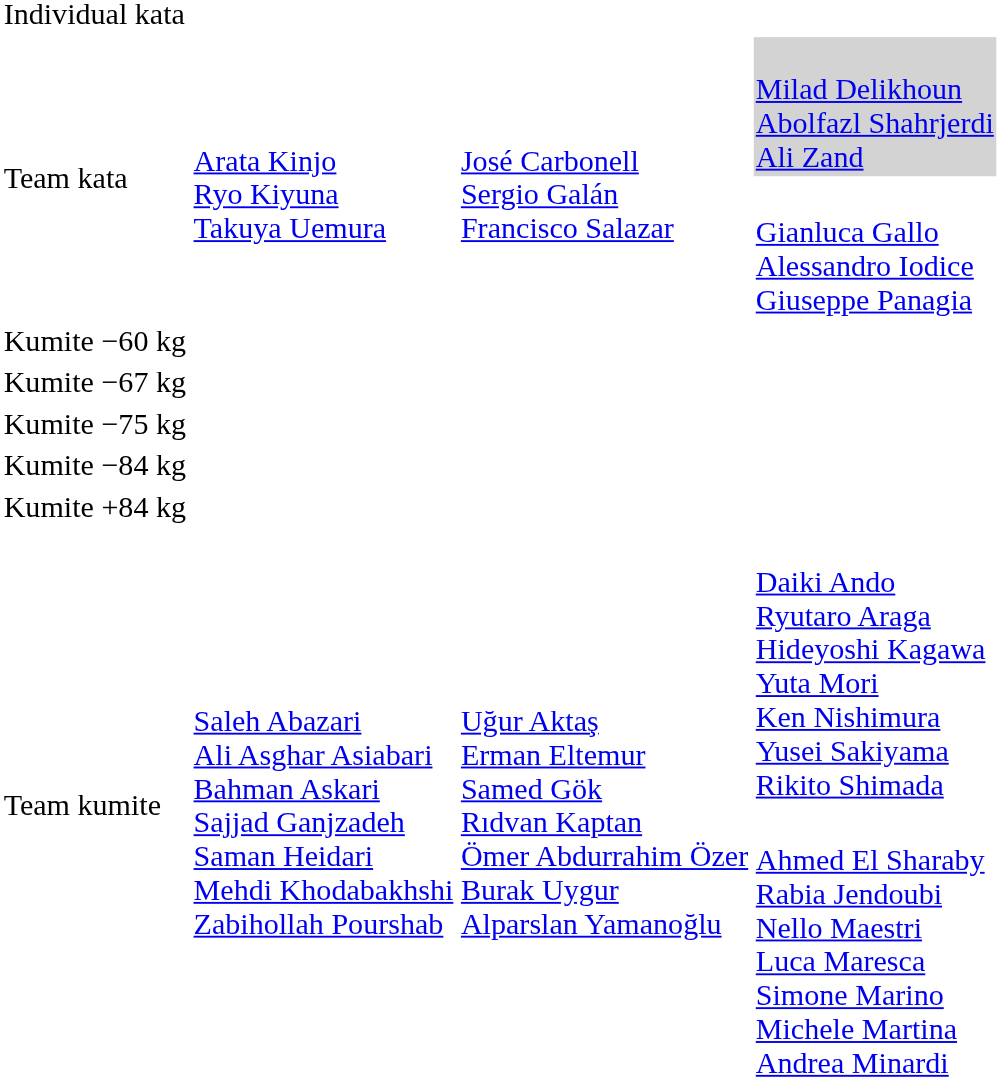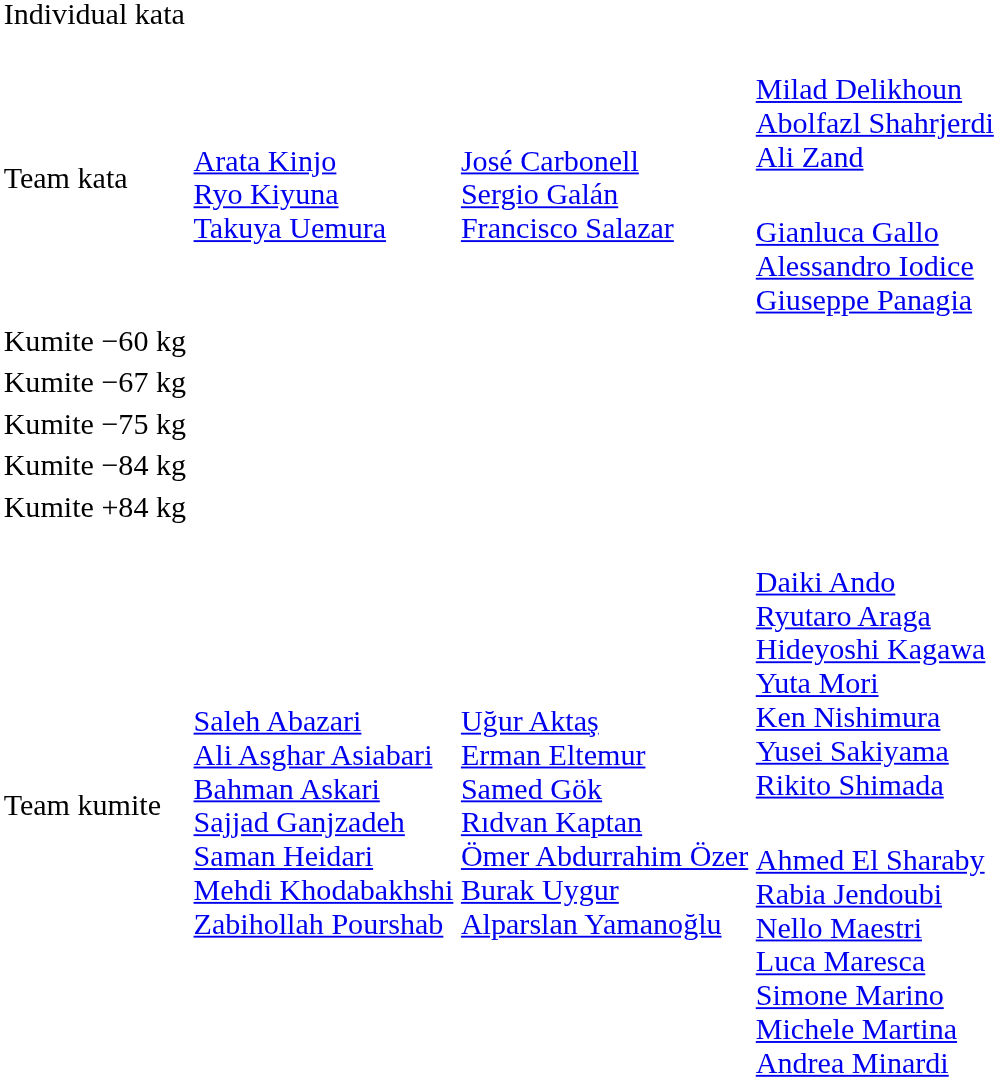(875, 123) lightgrey background -> (875, 123) no background
